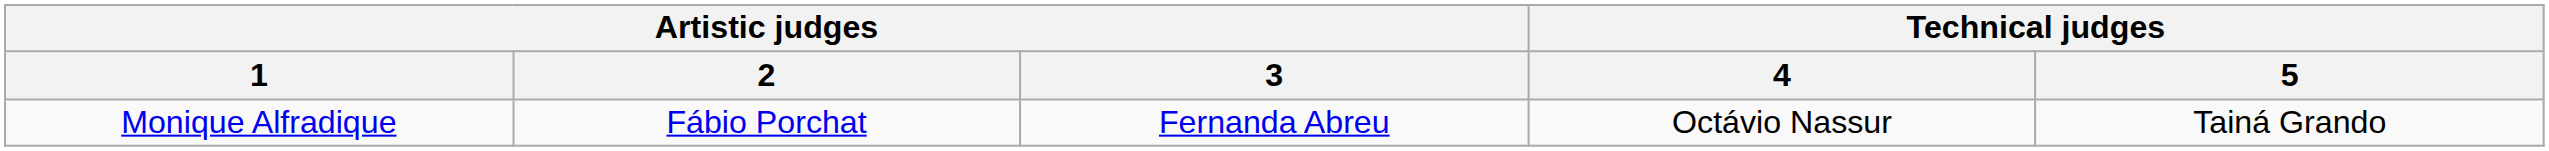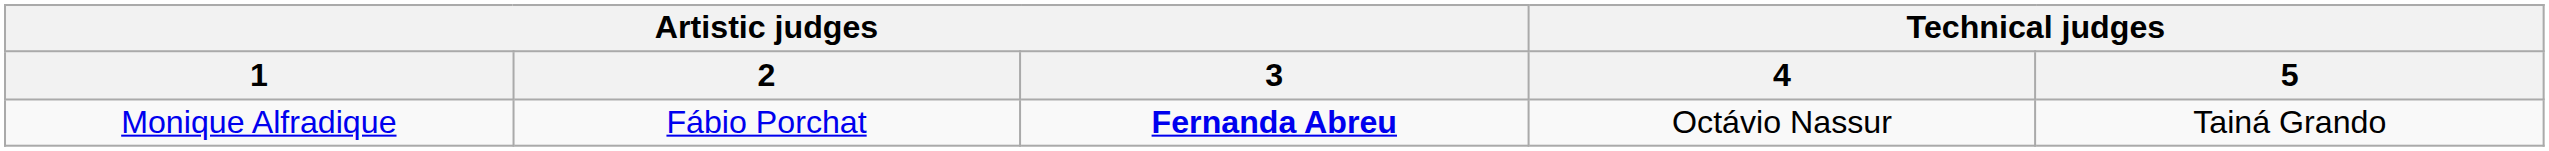(1274, 121) normal -> (1274, 121) bold
